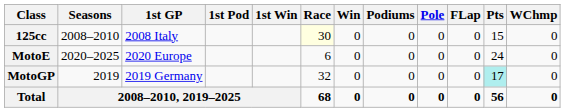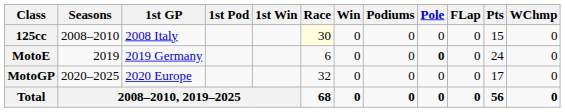(90, 55) 2020–2025 -> (106, 55) 2019
(158, 55) 2020 Europe -> (164, 55) 2019 Germany
(441, 55) normal -> (441, 55) bold
(106, 76) 2019 -> (90, 76) 2020–2025
(164, 76) 2019 Germany -> (158, 76) 2020 Europe
(497, 76) paleturquoise background -> (497, 76) no background
